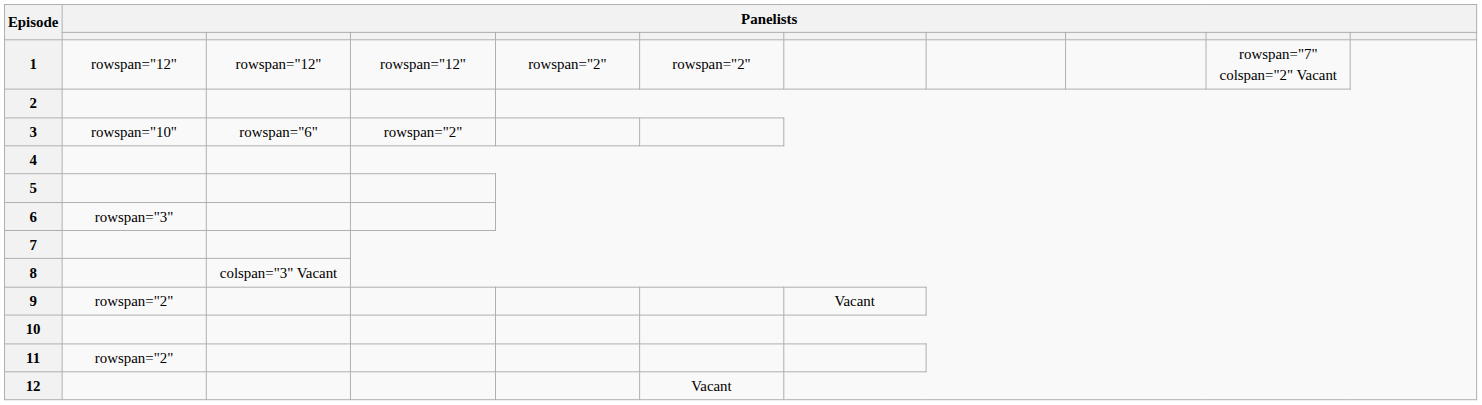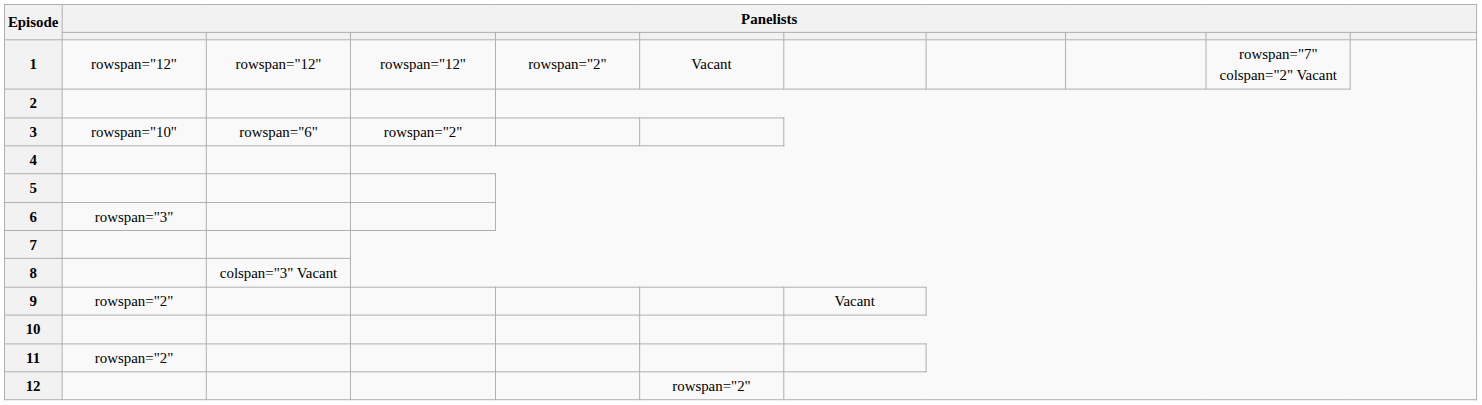(711, 64) rowspan="2" -> (711, 64) Vacant
(711, 386) Vacant -> (711, 386) rowspan="2"
